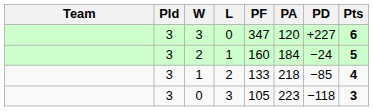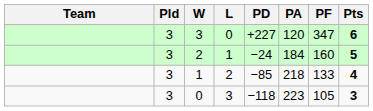columns swapped: (259, 14) <-> (321, 14)
